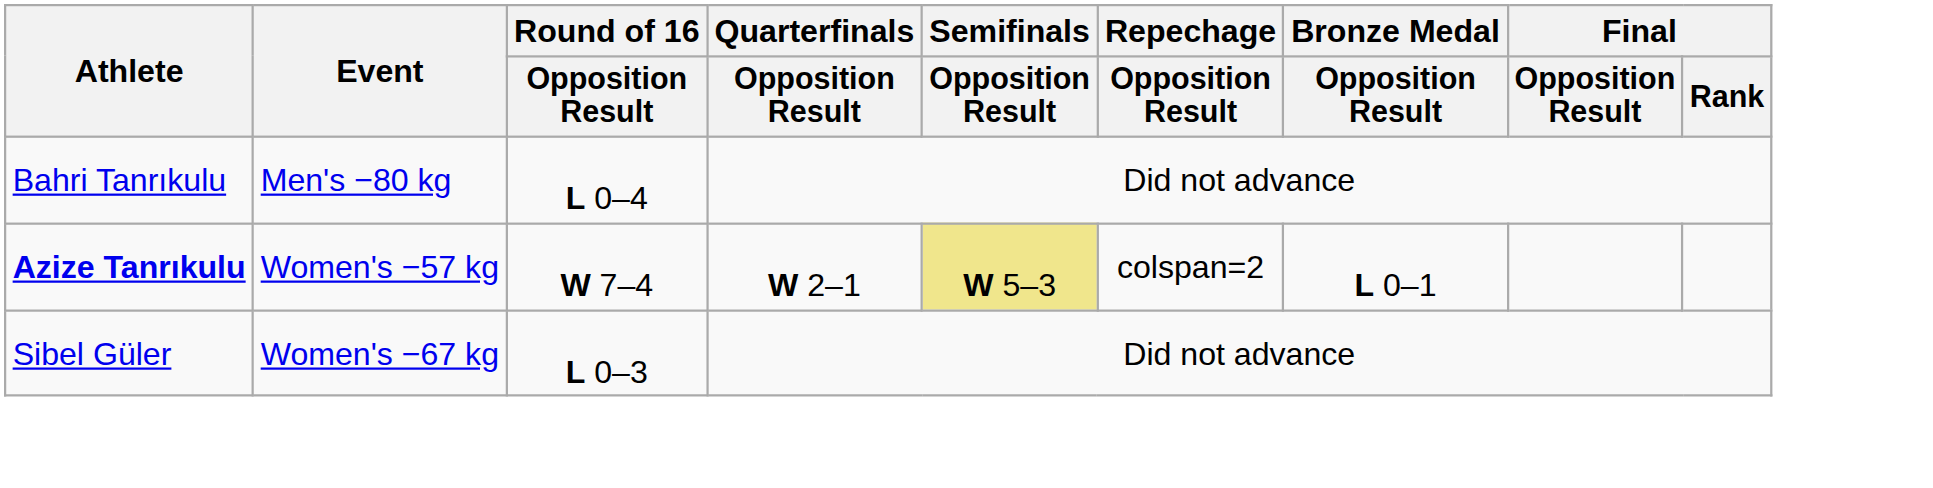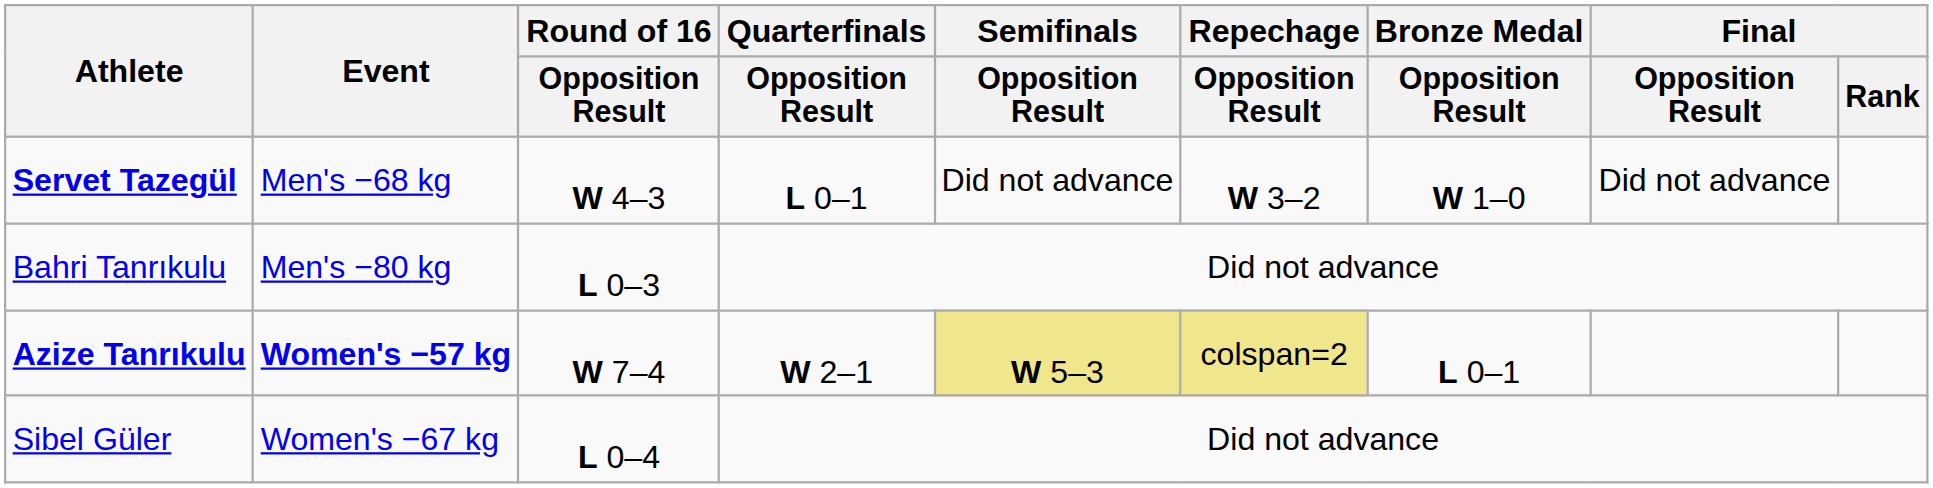+ row: (125, 181)
(607, 199) L 0–4 -> (619, 285) L 0–3
(380, 267) normal -> (386, 354) bold
(1191, 267) no background -> (1274, 354) khaki background
(607, 371) L 0–3 -> (619, 458) L 0–4
